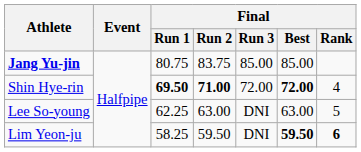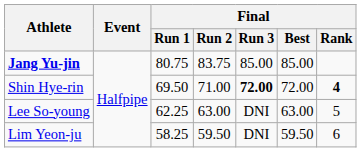(172, 87) bold -> (172, 87) normal
(214, 87) bold -> (214, 87) normal
(256, 87) normal -> (256, 87) bold
(297, 87) bold -> (297, 87) normal
(336, 87) normal -> (336, 87) bold
(297, 135) bold -> (297, 135) normal
(336, 135) bold -> (336, 135) normal
